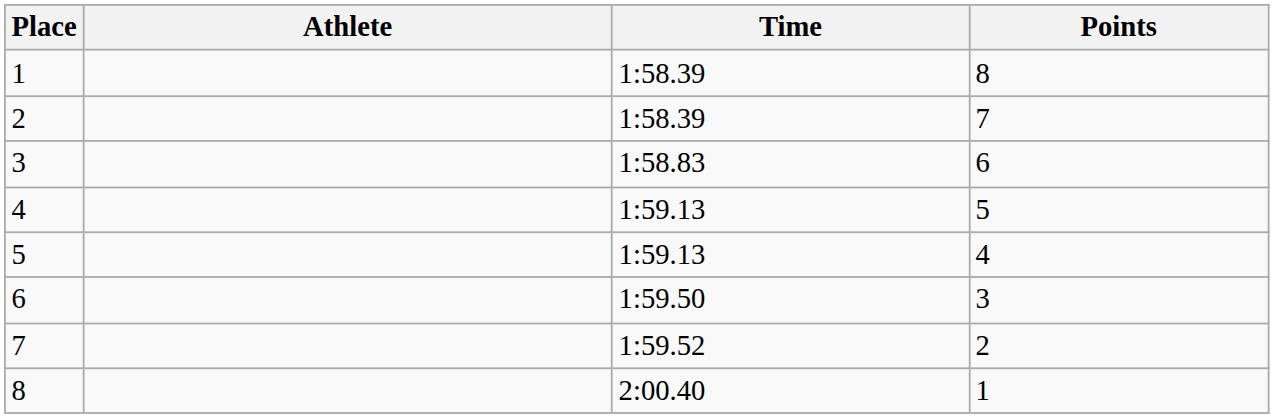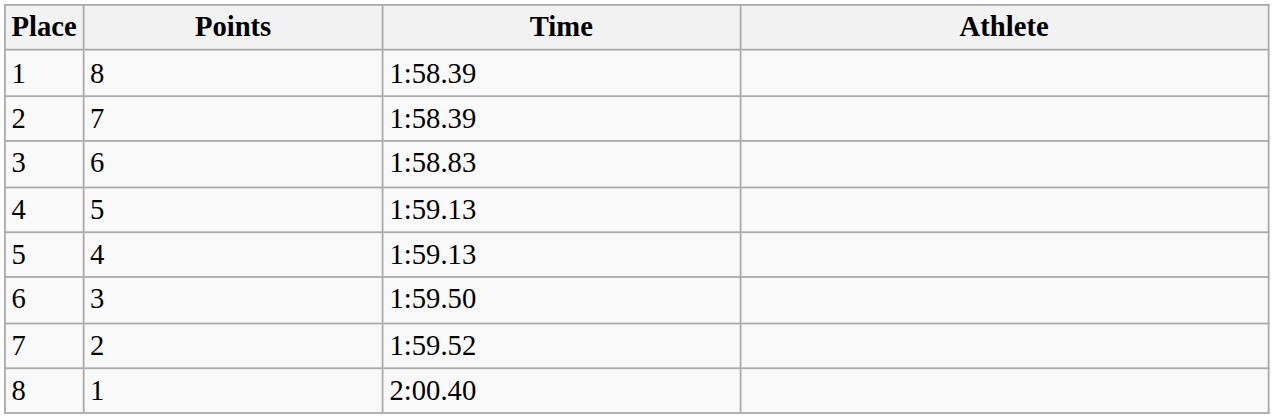columns swapped: (348, 27) <-> (1119, 27)
